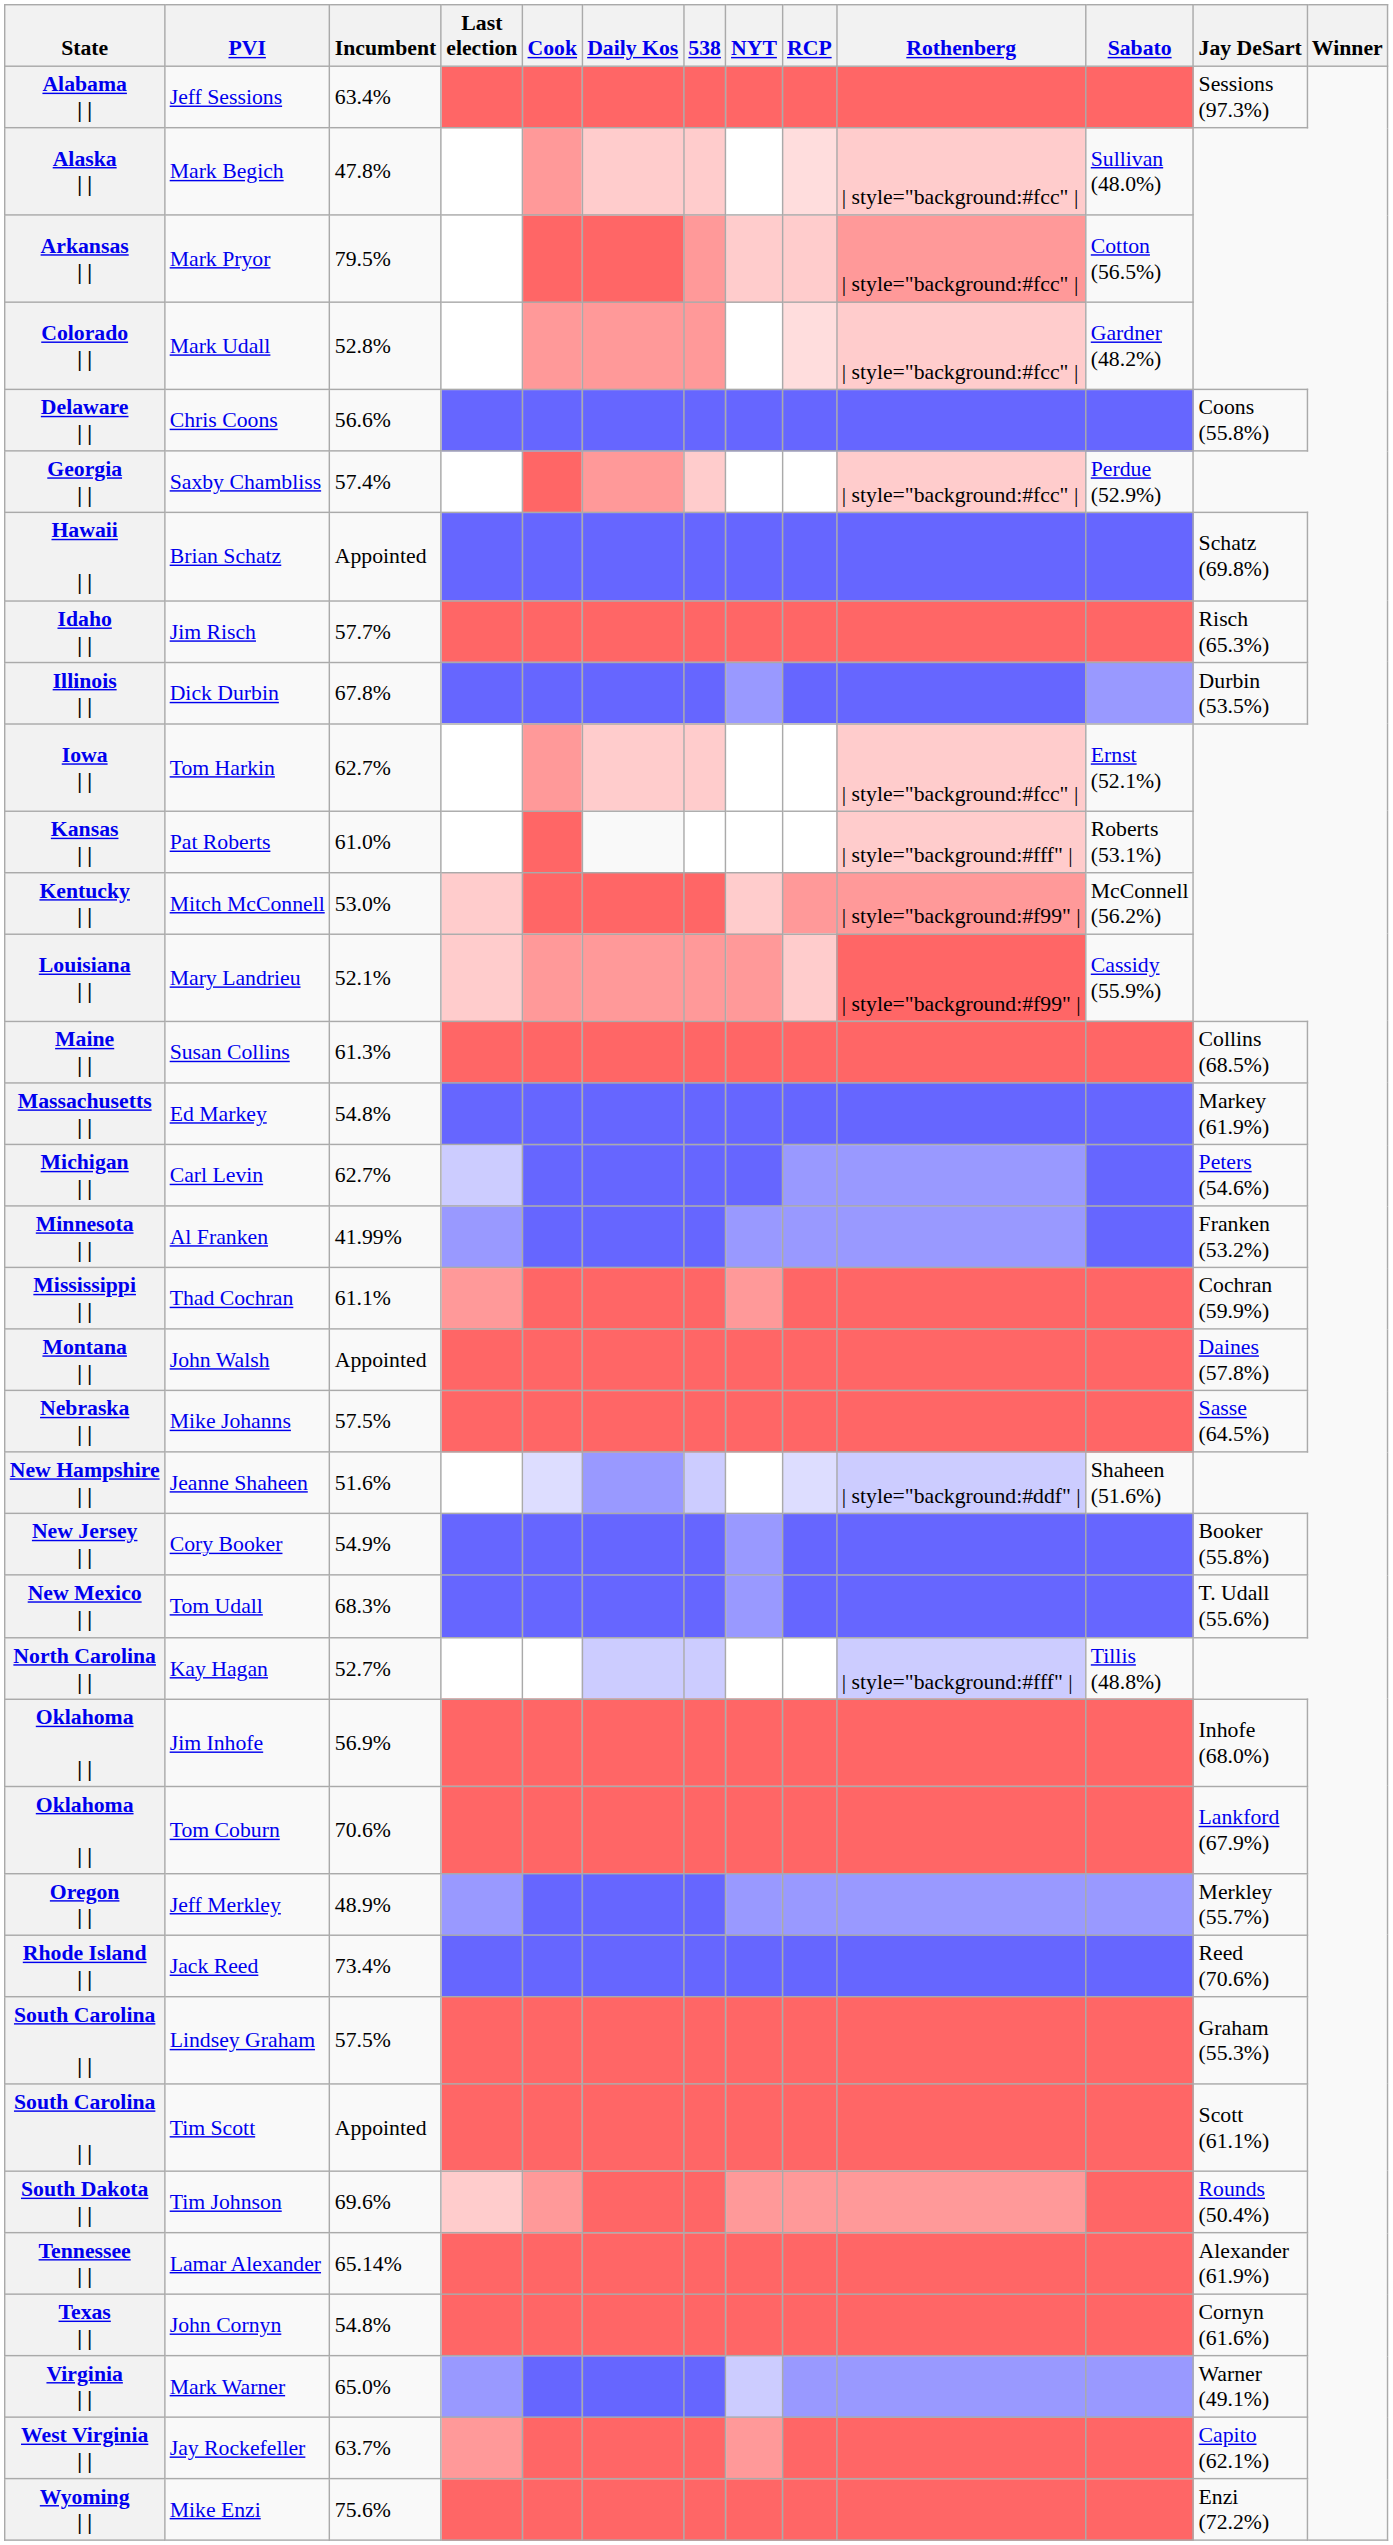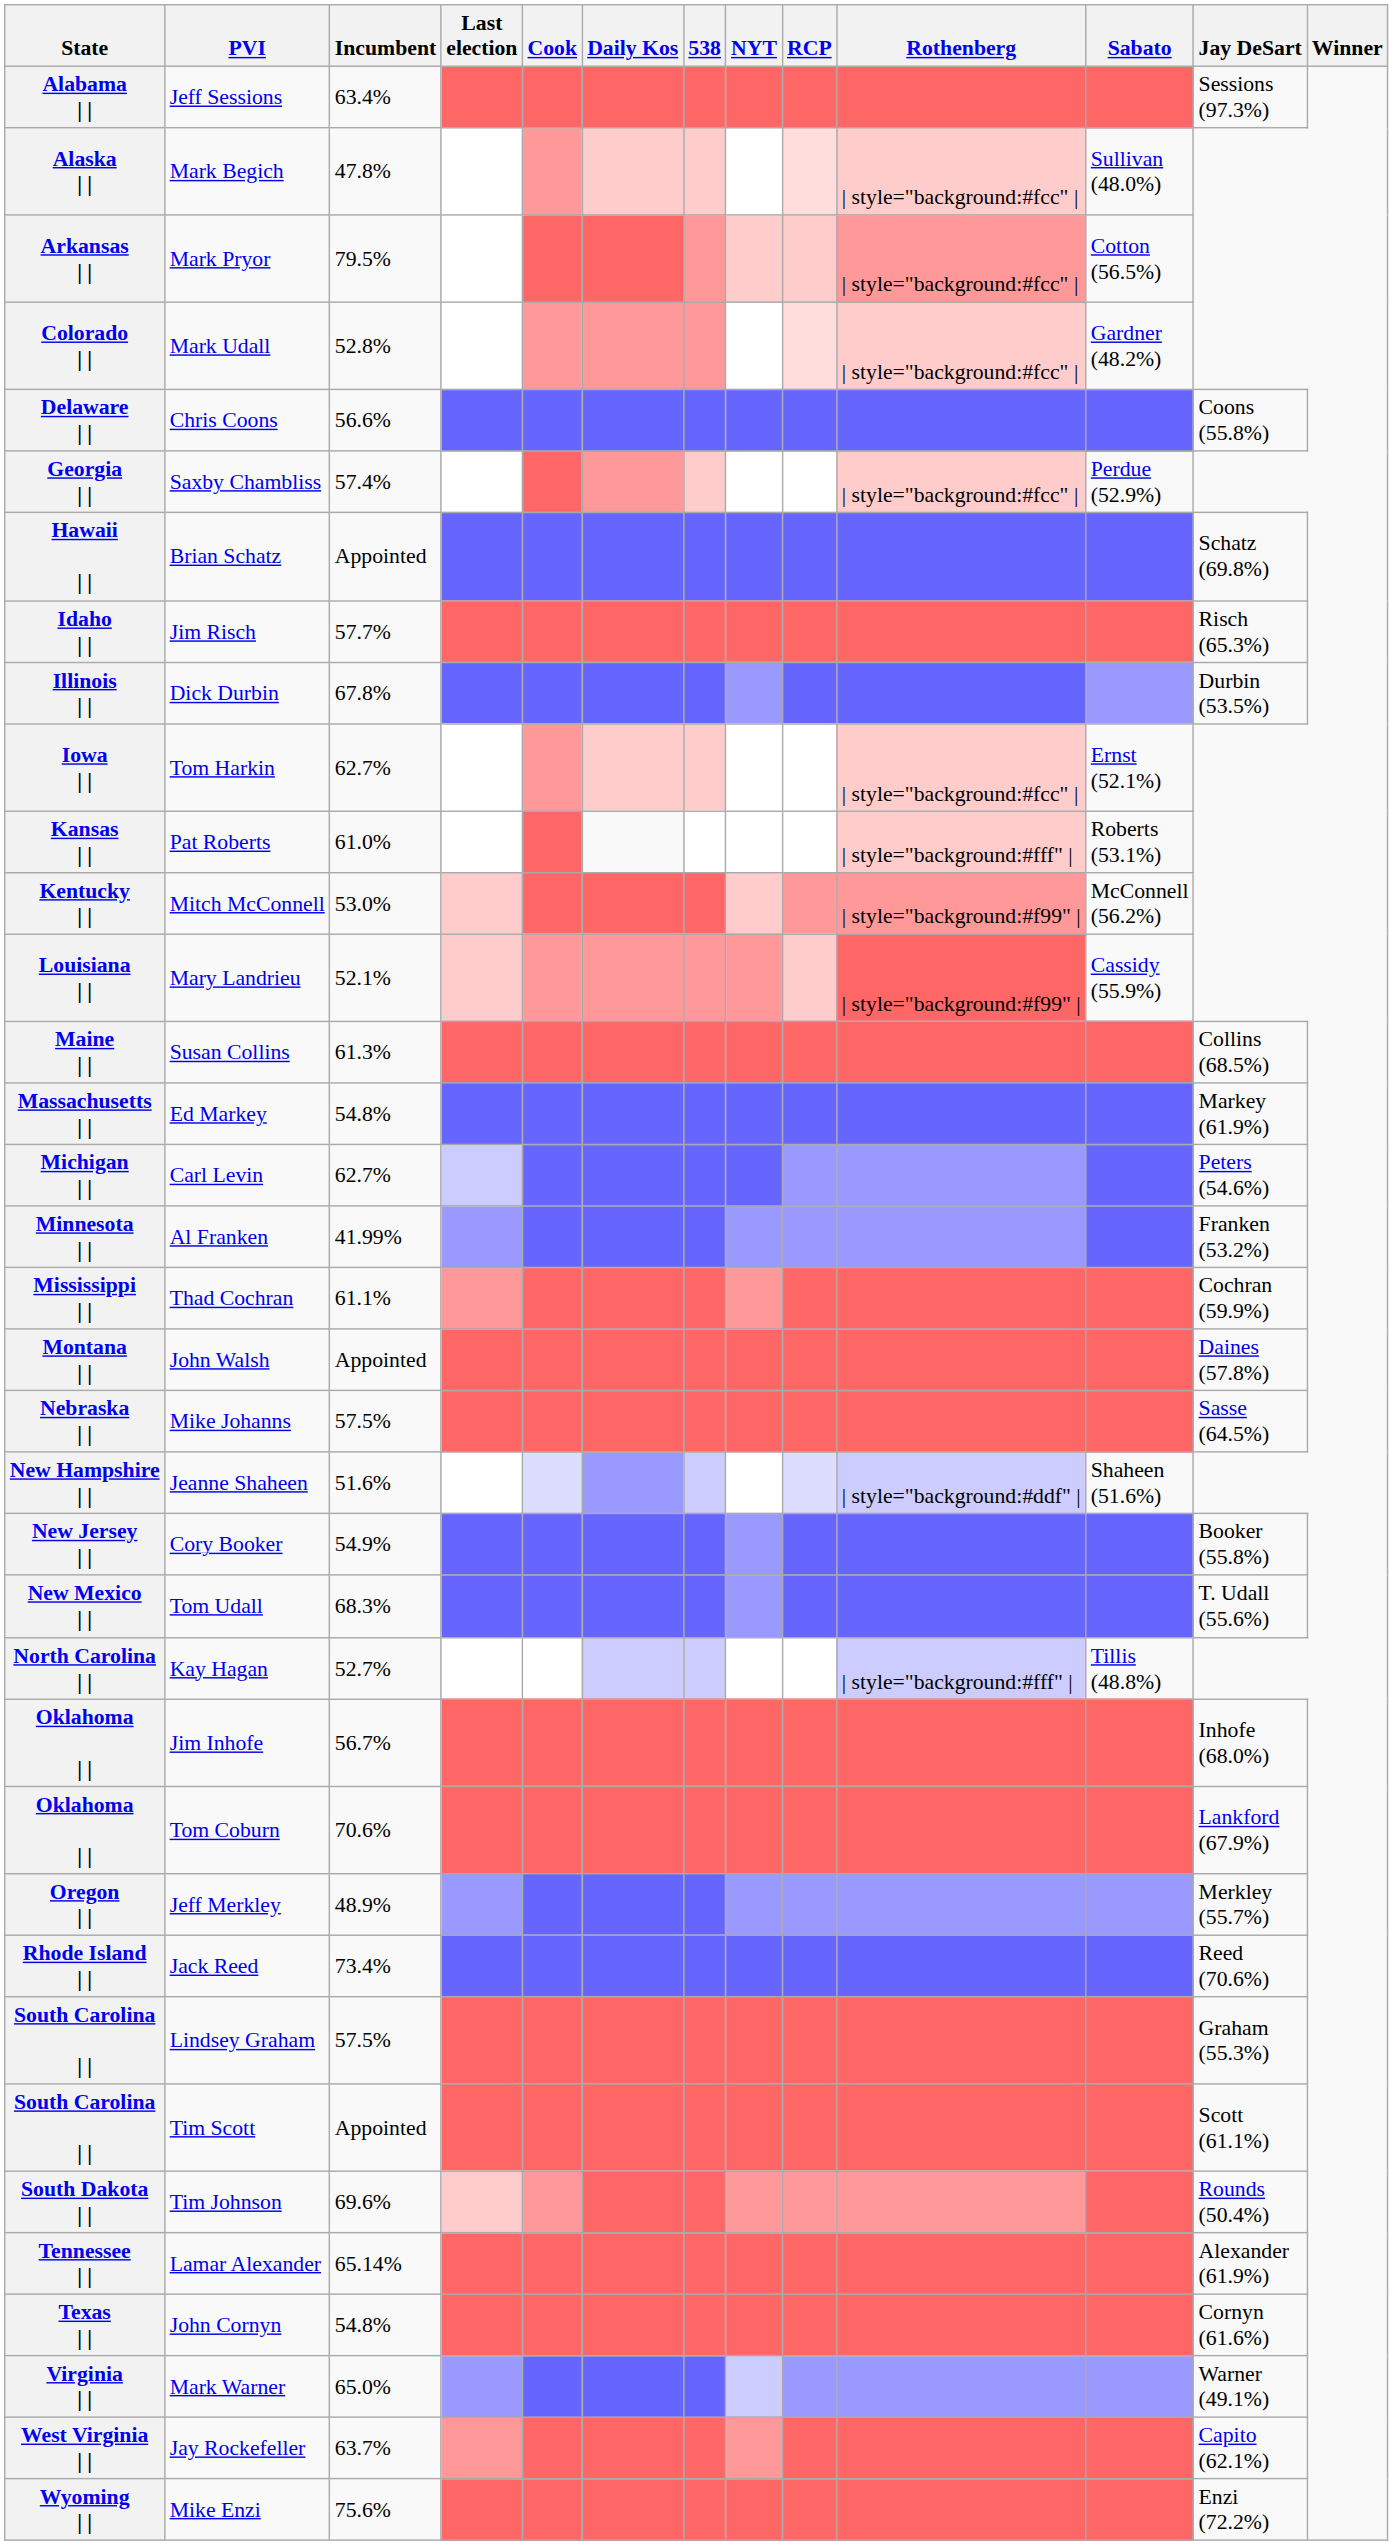(363, 1742) 56.9% -> (363, 1742) 56.7%
